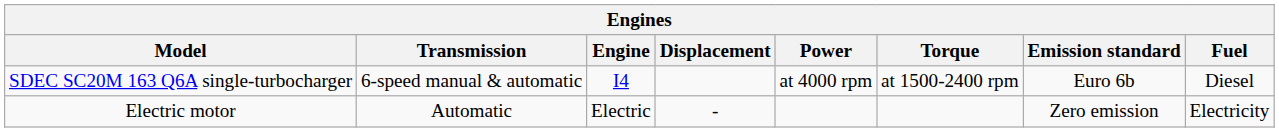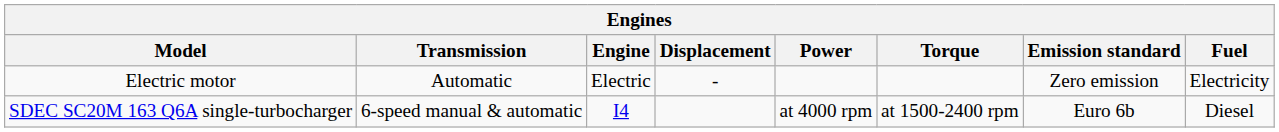rows swapped: (181, 80) <-> (181, 111)
